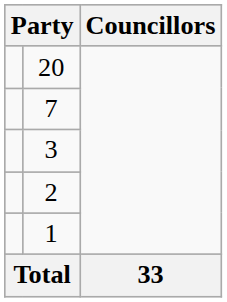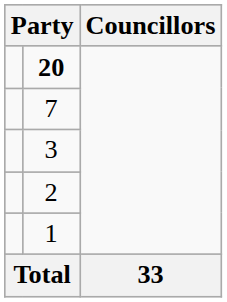(51, 66) normal -> (51, 66) bold
